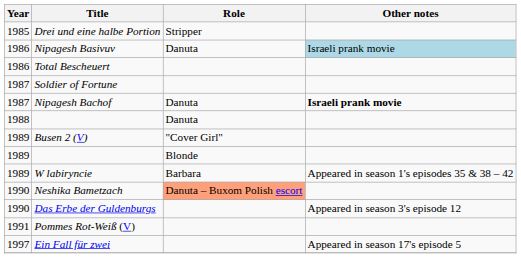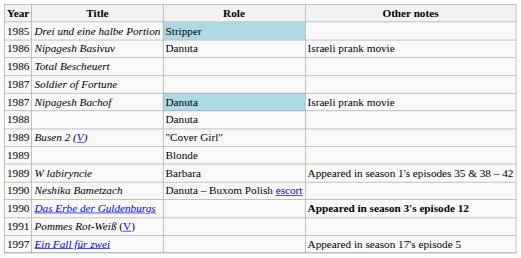(184, 31) no background -> (184, 31) lightblue background
(351, 48) lightblue background -> (351, 48) no background
(182, 102) no background -> (182, 102) lightblue background
(355, 102) bold -> (351, 102) normal
(234, 191) lightsalmon background -> (234, 191) no background
(384, 208) normal -> (388, 208) bold
